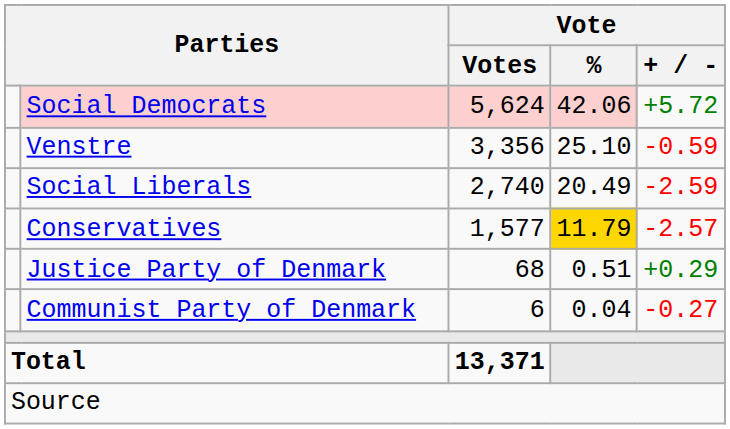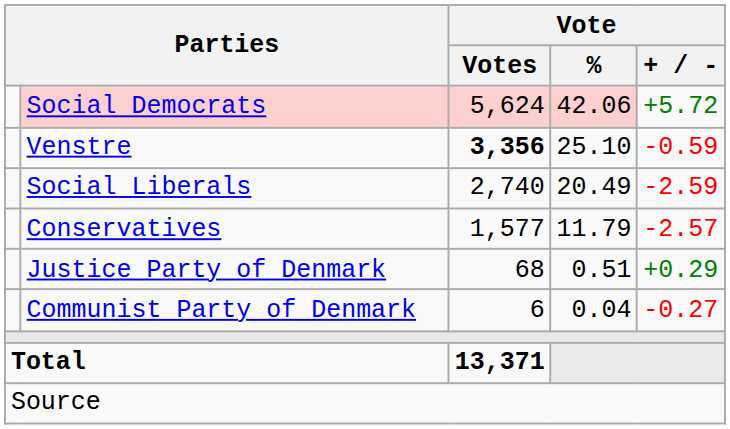(507, 147) normal -> (507, 147) bold
(594, 229) gold background -> (594, 229) no background
